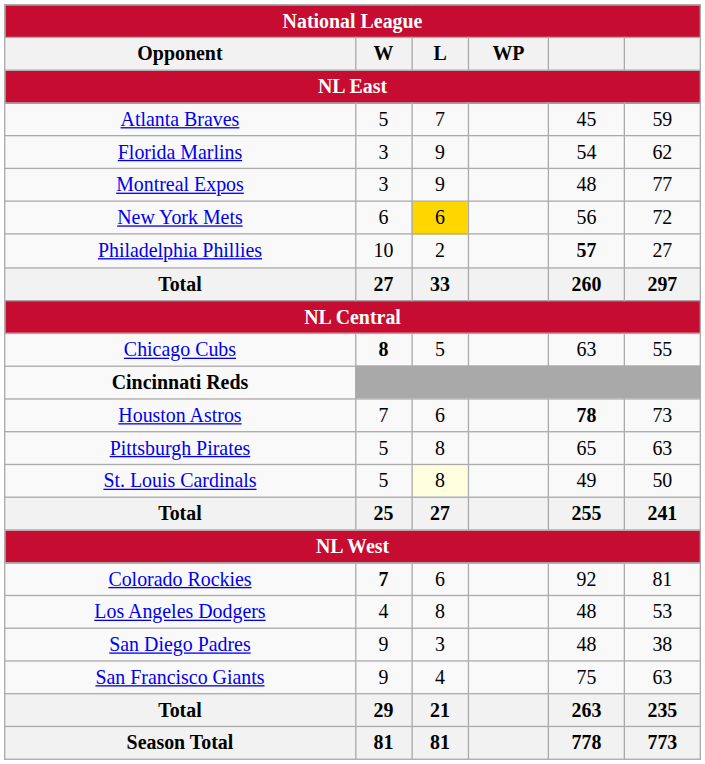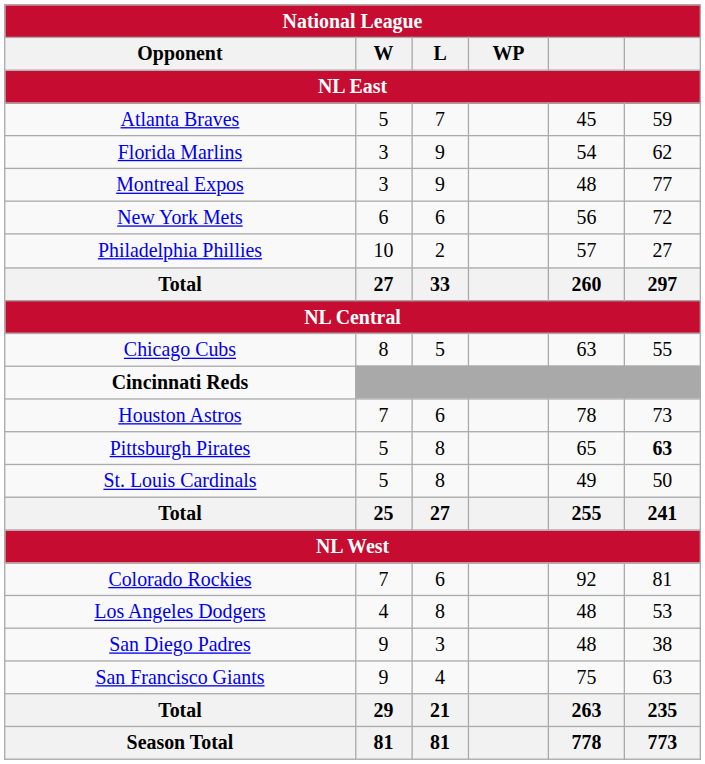(440, 217) gold background -> (440, 217) no background
(586, 250) bold -> (586, 250) normal
(383, 349) bold -> (383, 349) normal
(586, 414) bold -> (586, 414) normal
(662, 447) normal -> (662, 447) bold
(440, 480) lightyellow background -> (440, 480) no background
(383, 579) bold -> (383, 579) normal
